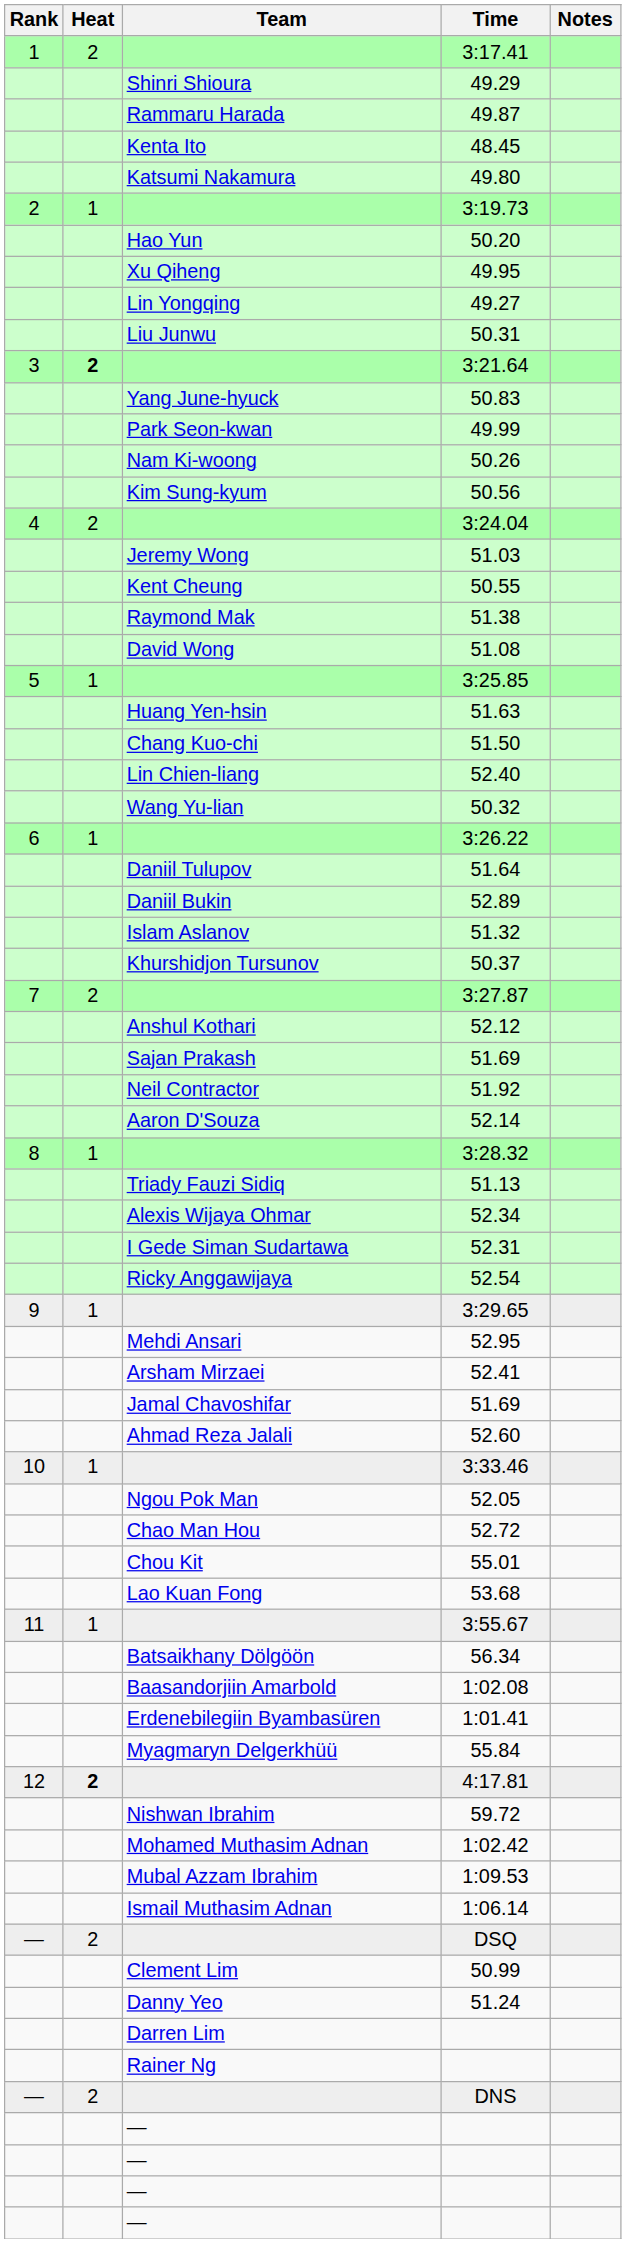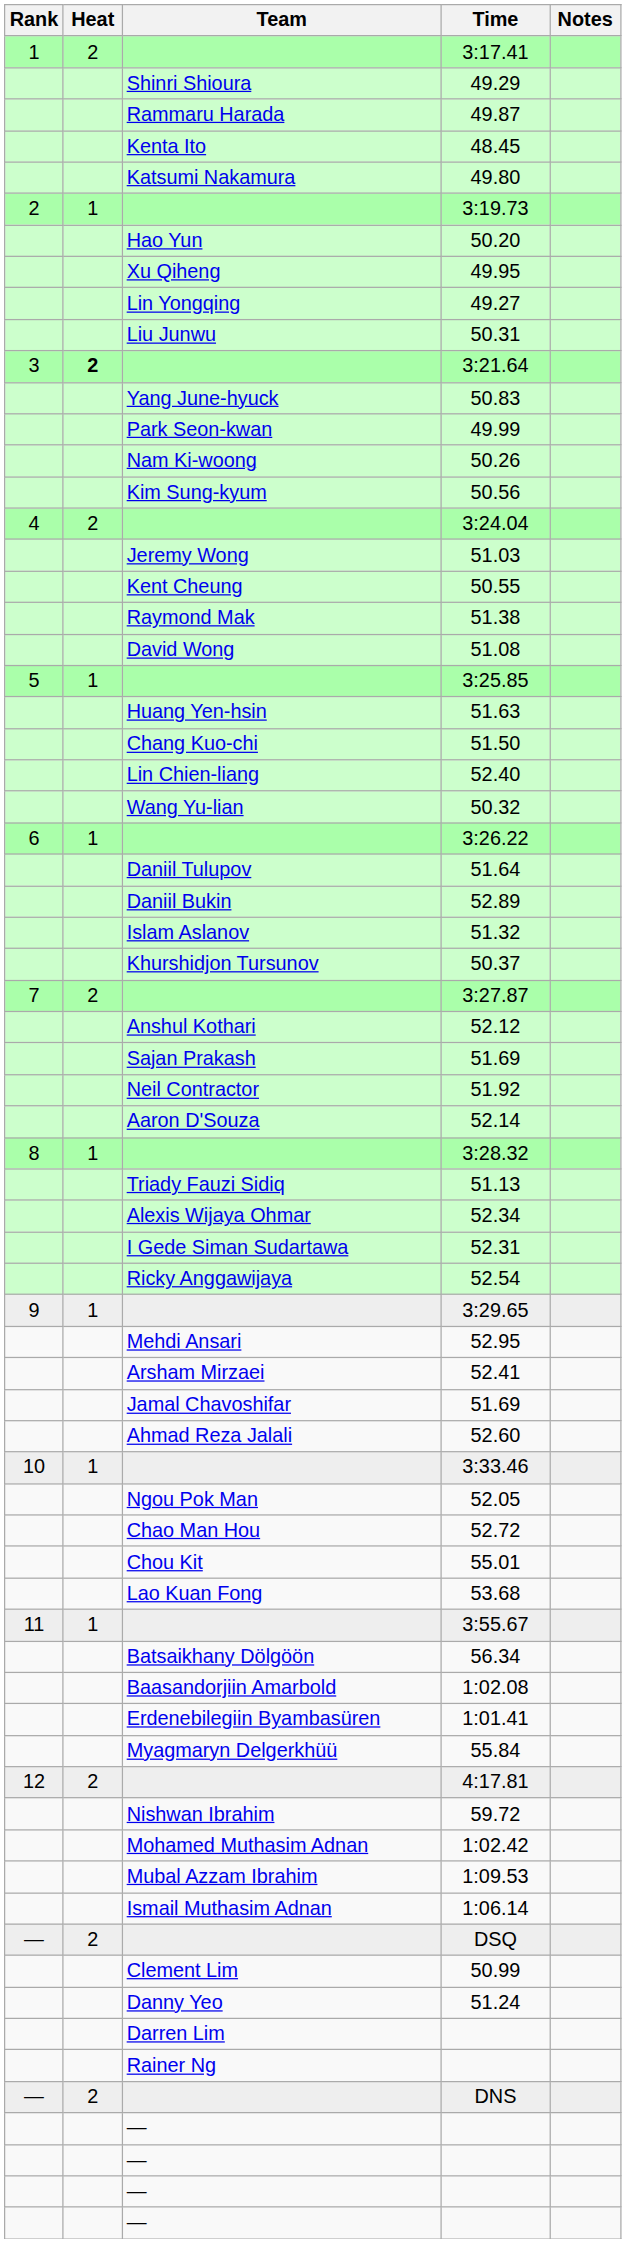(93, 1782) bold -> (93, 1782) normal
